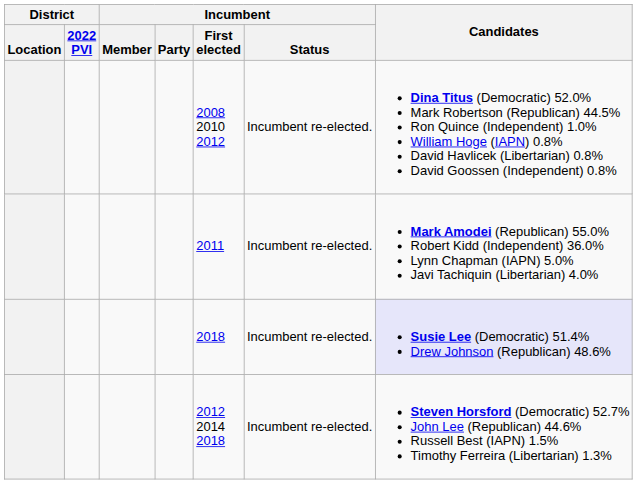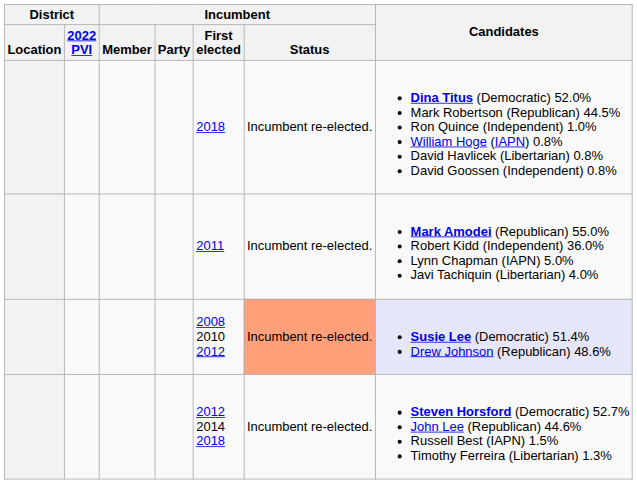(211, 127) 2008 2010 2012 -> (211, 127) 2018
(211, 336) 2018 -> (211, 336) 2008 2010 2012
(310, 336) no background -> (310, 336) lightsalmon background
